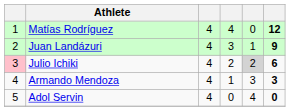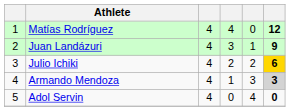(15, 64) pink background -> (15, 64) no background
(253, 64) lightgrey background -> (253, 64) no background
(274, 64) no background -> (274, 64) gold background
(274, 81) no background -> (274, 81) lightgrey background
